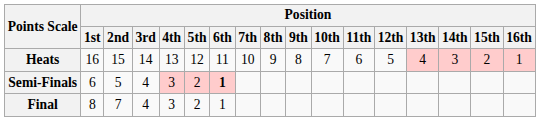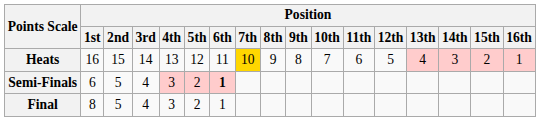(248, 60) no background -> (248, 60) gold background
(118, 105) 7 -> (118, 105) 5
